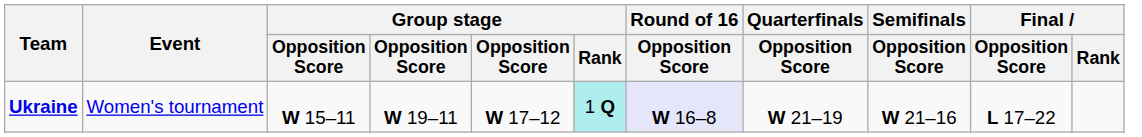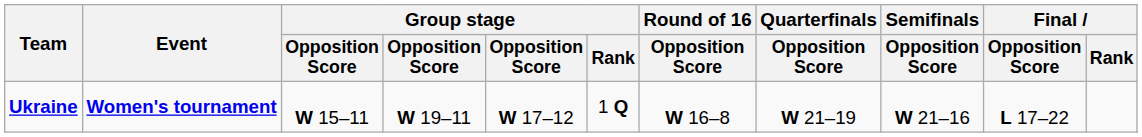(175, 107) normal -> (182, 107) bold
(600, 107) paleturquoise background -> (613, 107) no background
(684, 118) lavender background -> (698, 118) no background
